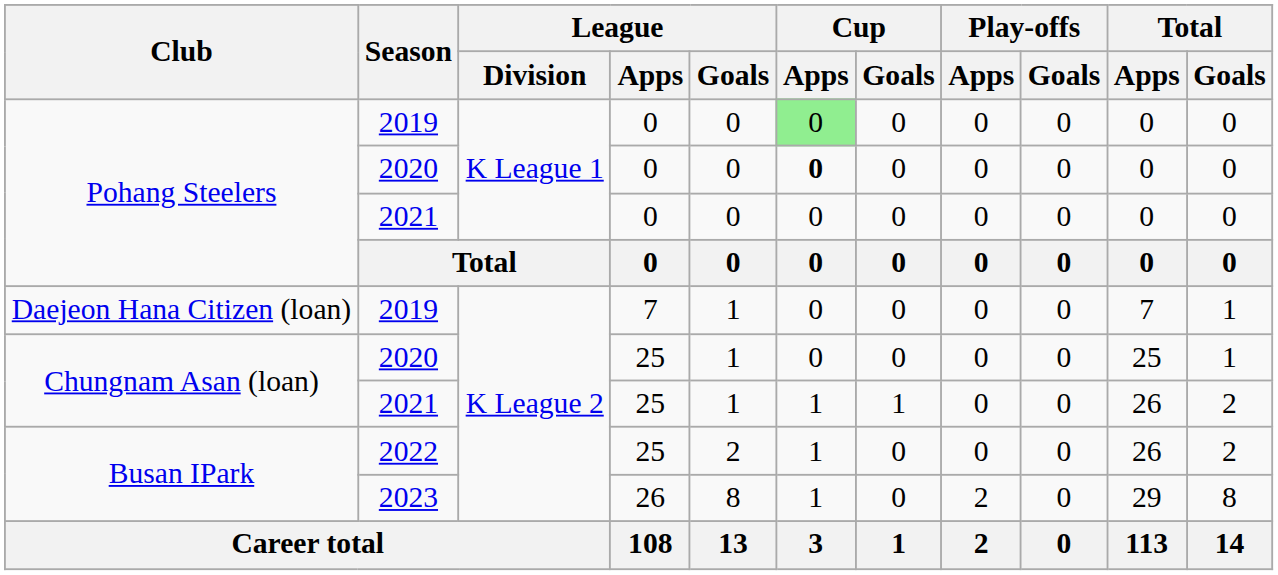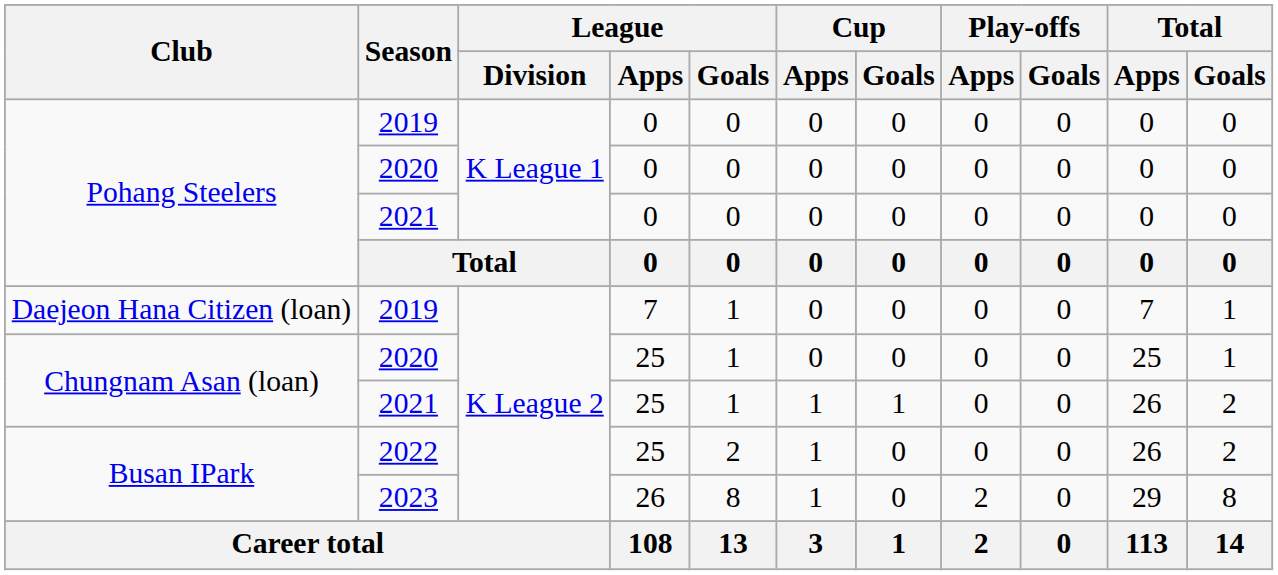(816, 121) lightgreen background -> (816, 121) no background
(816, 168) bold -> (816, 168) normal
